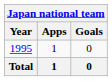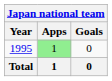(54, 48) no background -> (54, 48) lightgreen background
